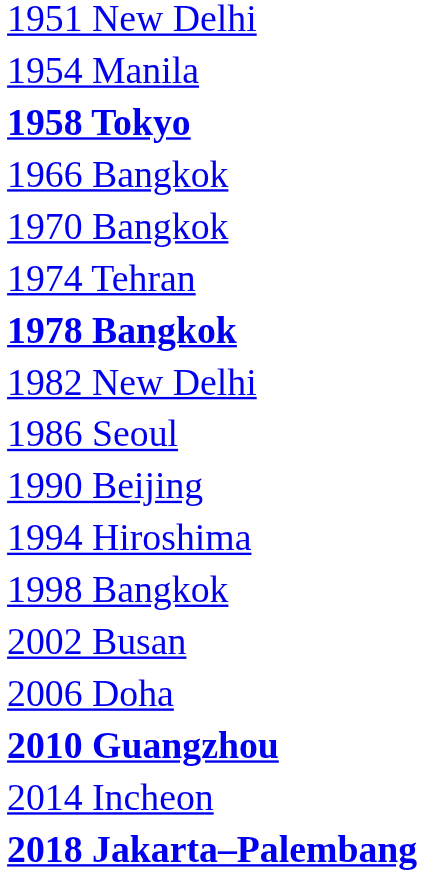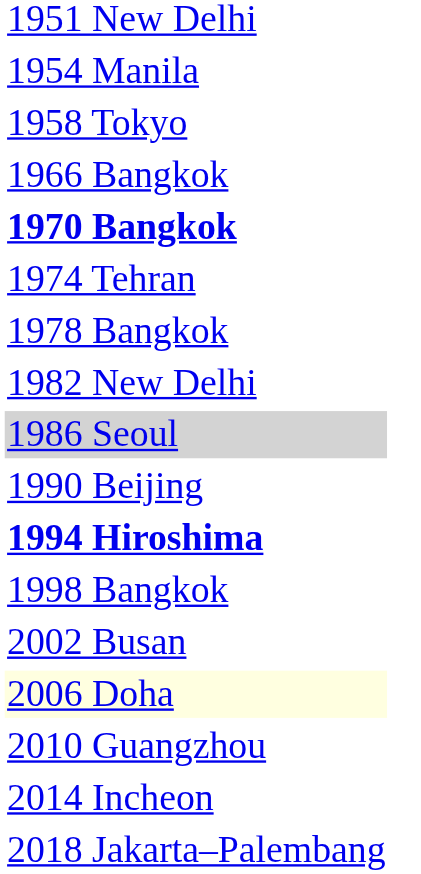(99, 122) bold -> (97, 122) normal
(118, 226) normal -> (122, 226) bold
(122, 330) bold -> (118, 330) normal
(93, 433) no background -> (93, 433) lightgrey background
(129, 537) normal -> (135, 537) bold
(90, 693) no background -> (90, 693) lightyellow background
(143, 745) bold -> (137, 745) normal
(212, 849) bold -> (196, 849) normal
